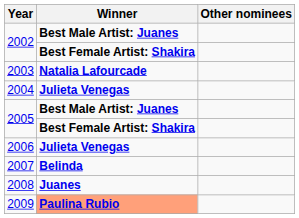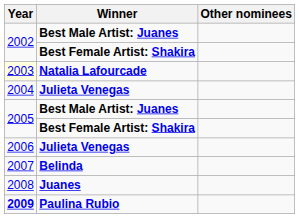(20, 71) no background -> (20, 71) lightyellow background
(20, 204) normal -> (20, 204) bold
(79, 204) lightsalmon background -> (79, 204) no background
